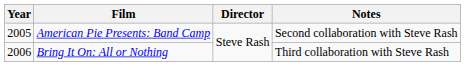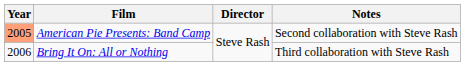(19, 33) no background -> (19, 33) lightsalmon background
